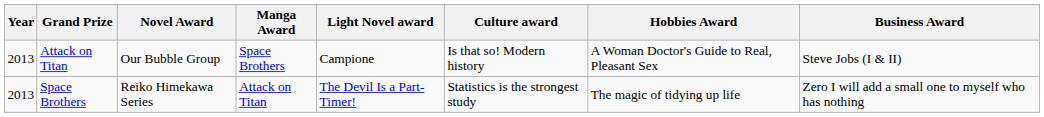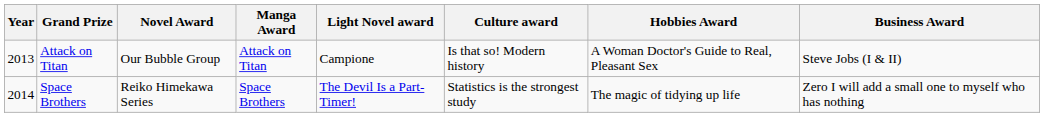(262, 58) Space Brothers -> (265, 58) Attack on Titan
(21, 94) 2013 -> (21, 94) 2014
(265, 94) Attack on Titan -> (262, 94) Space Brothers
